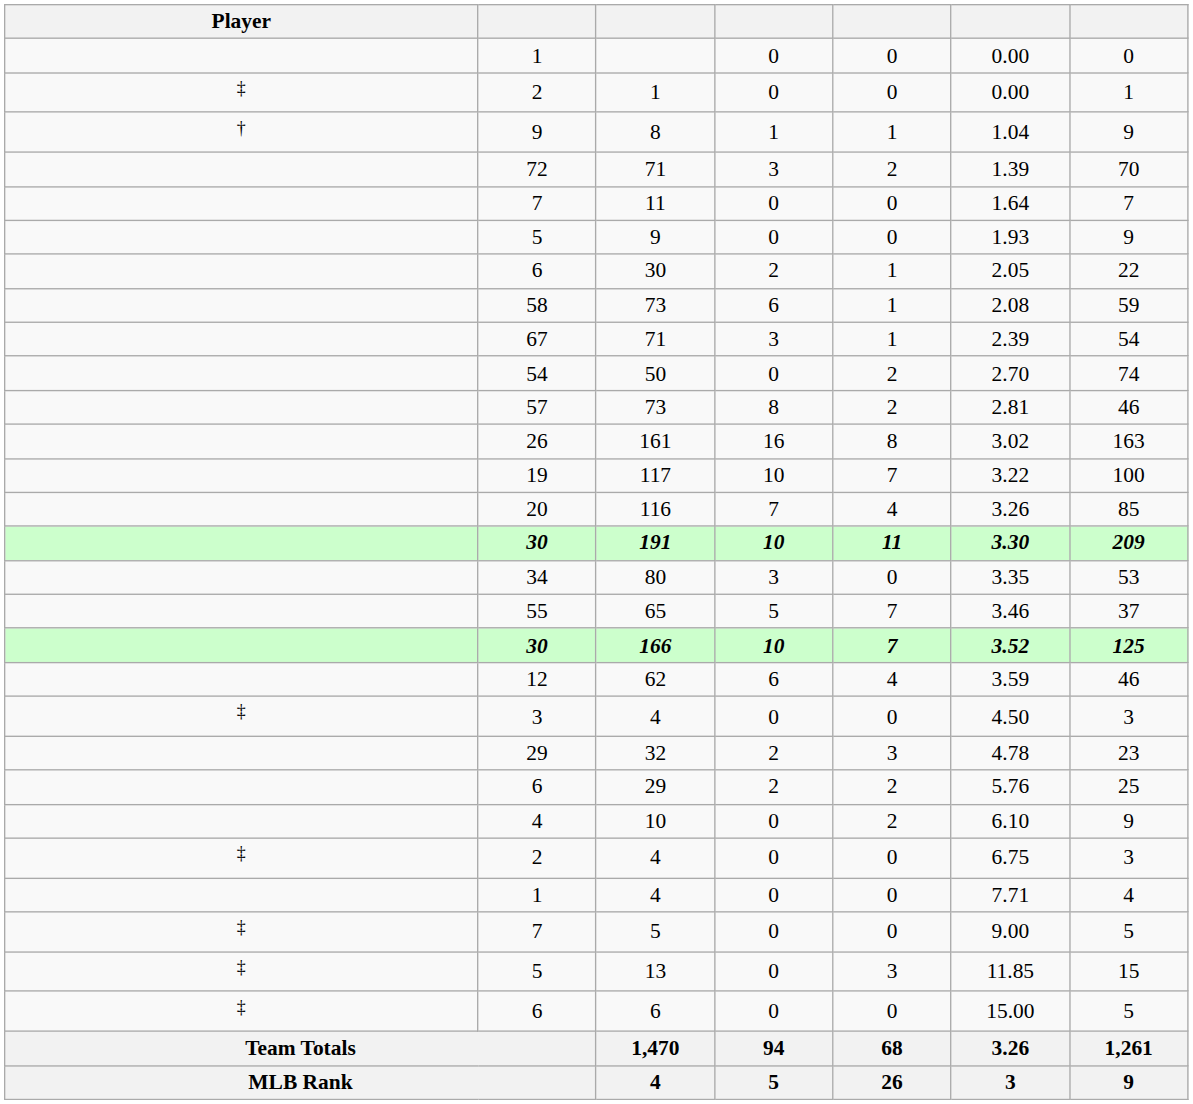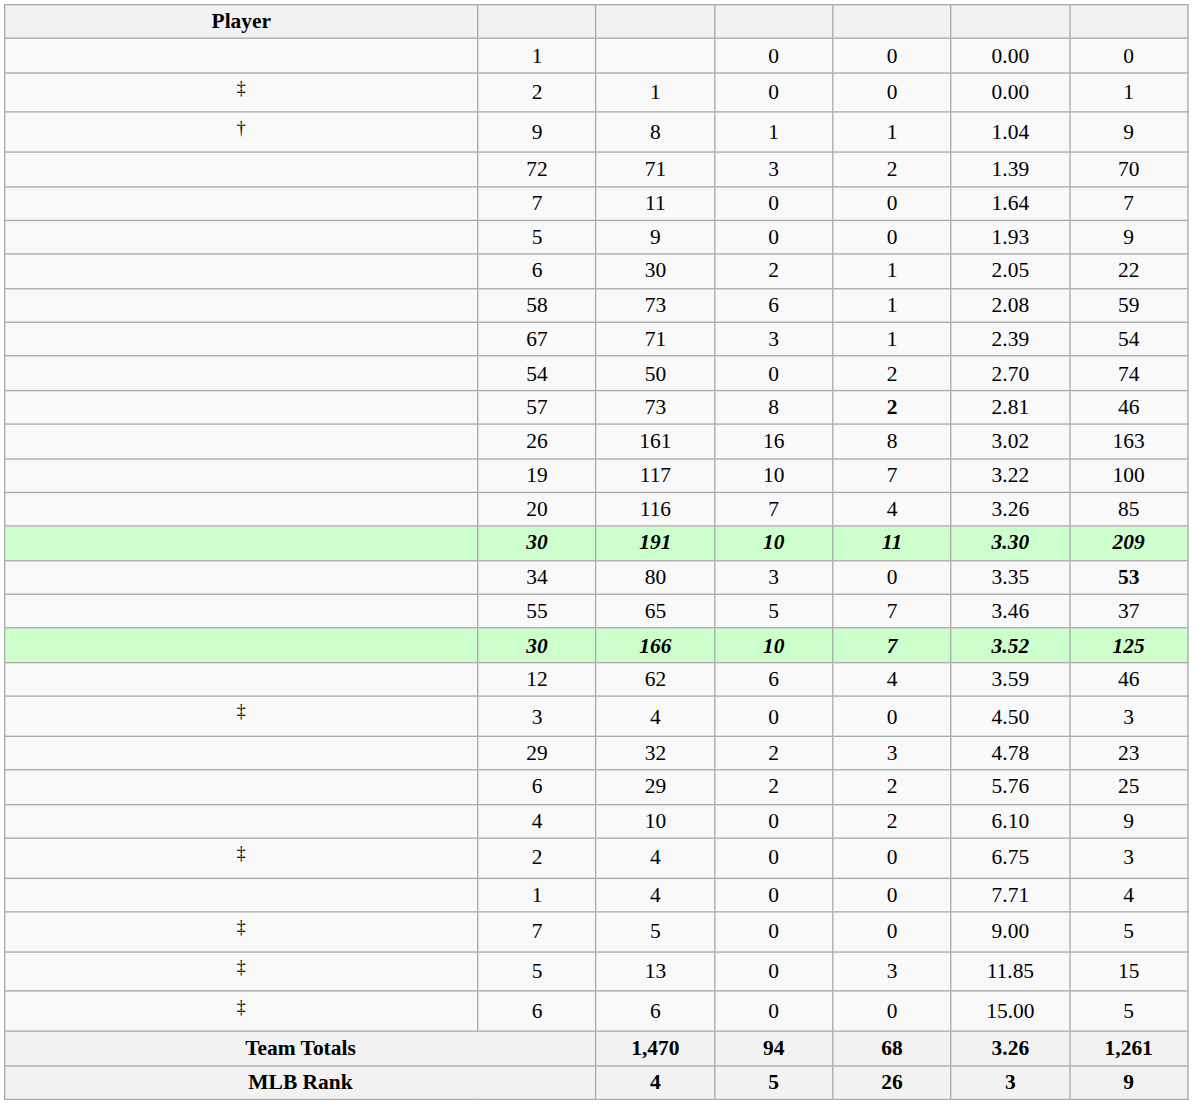(892, 407) normal -> (892, 407) bold
(1129, 577) normal -> (1129, 577) bold
